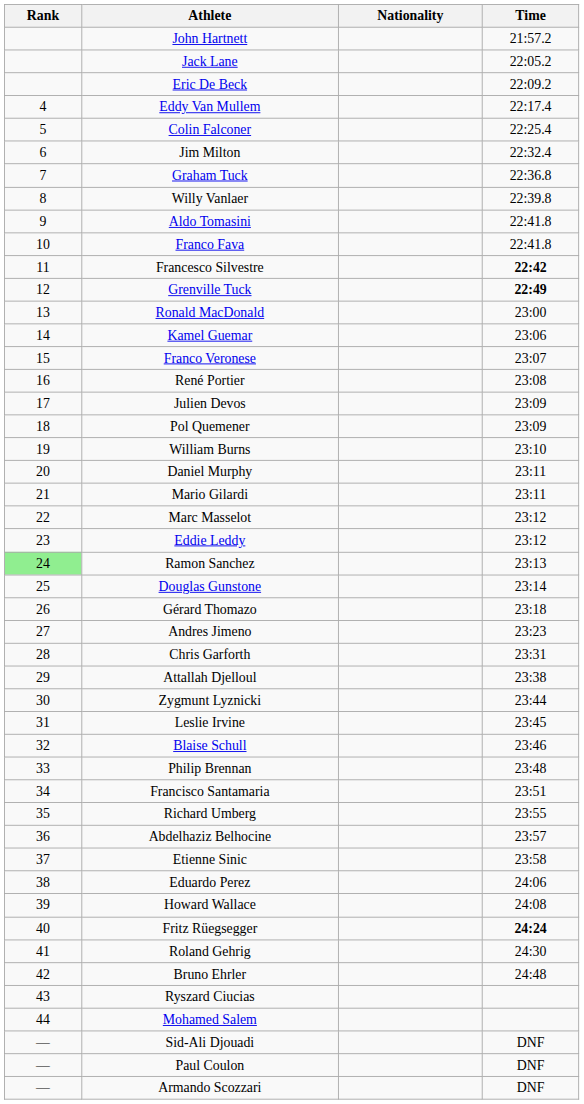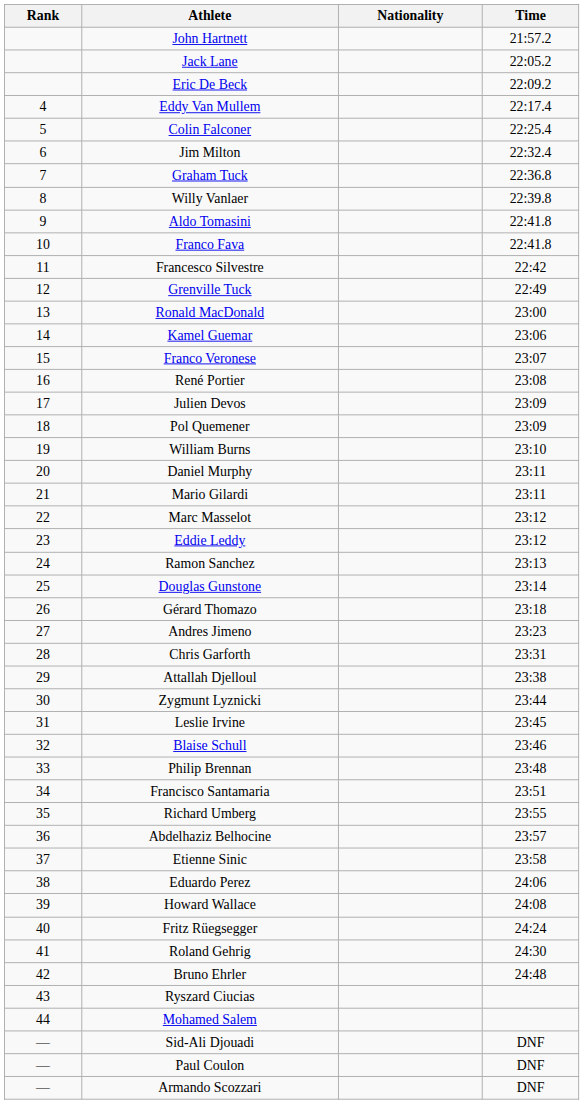(531, 266) bold -> (531, 266) normal
(531, 289) bold -> (531, 289) normal
(43, 563) lightgreen background -> (43, 563) no background
(531, 928) bold -> (531, 928) normal
